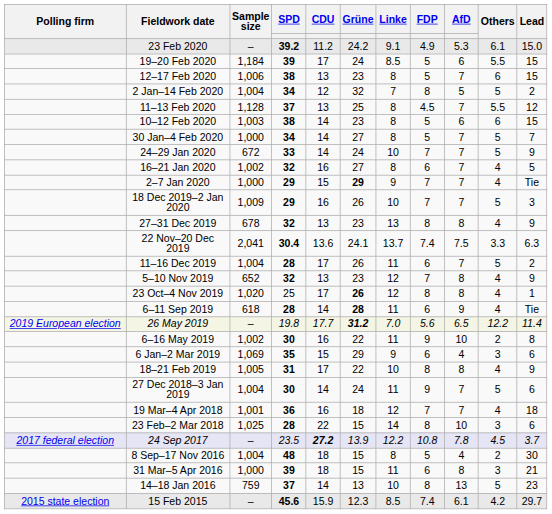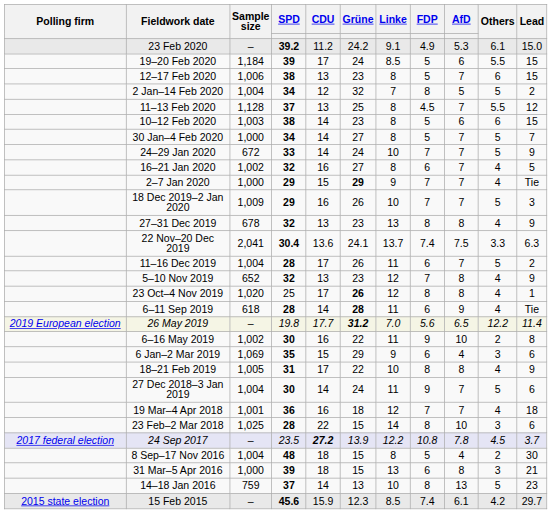(393, 471) 11 -> (393, 471) 13
